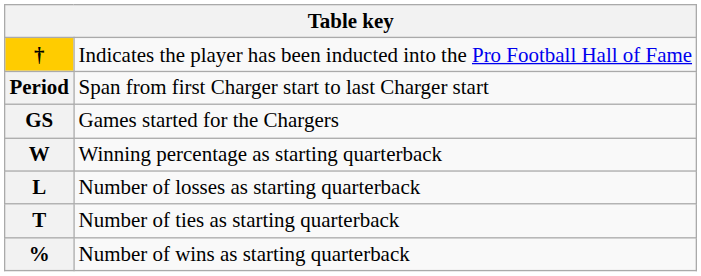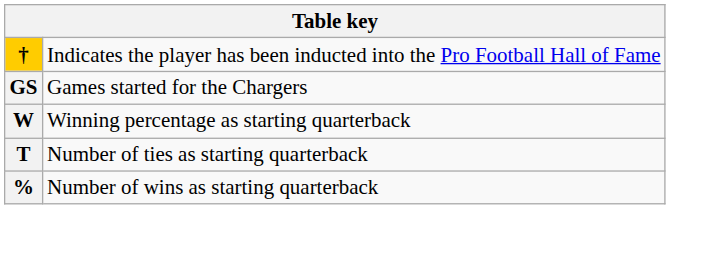- row: (39, 87)
- row: (39, 187)
